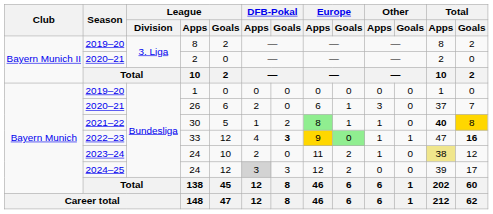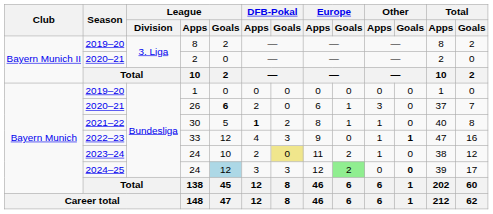(226, 106) normal -> (226, 106) bold
(256, 122) normal -> (256, 122) bold
(318, 122) lightgreen background -> (318, 122) no background
(441, 122) bold -> (441, 122) normal
(472, 122) gold background -> (472, 122) no background
(287, 138) bold -> (287, 138) normal
(318, 138) gold background -> (318, 138) no background
(349, 138) lightgreen background -> (349, 138) no background
(410, 138) normal -> (410, 138) bold
(472, 138) bold -> (472, 138) normal
(287, 153) no background -> (287, 153) khaki background
(441, 153) khaki background -> (441, 153) no background
(226, 169) no background -> (226, 169) lightblue background
(256, 169) lightgrey background -> (256, 169) no background
(349, 169) no background -> (349, 169) lightgreen background
(410, 169) normal -> (410, 169) bold
